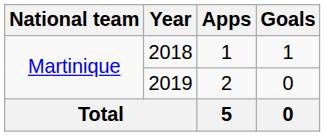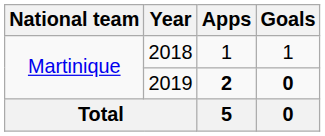(227, 83) normal -> (227, 83) bold
(288, 83) normal -> (288, 83) bold
